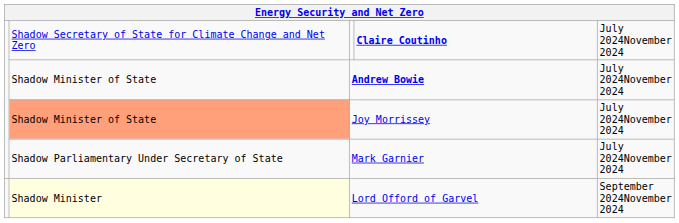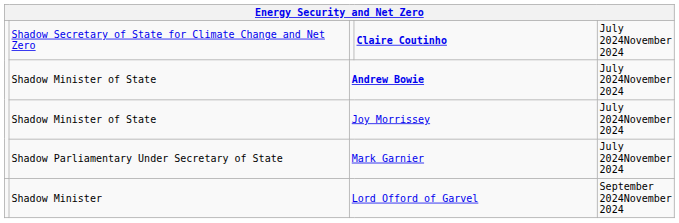(84, 119) lightsalmon background -> (84, 119) no background
(57, 198) lightyellow background -> (57, 198) no background
